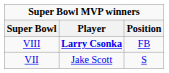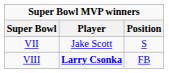rows swapped: (32, 60) <-> (32, 44)
